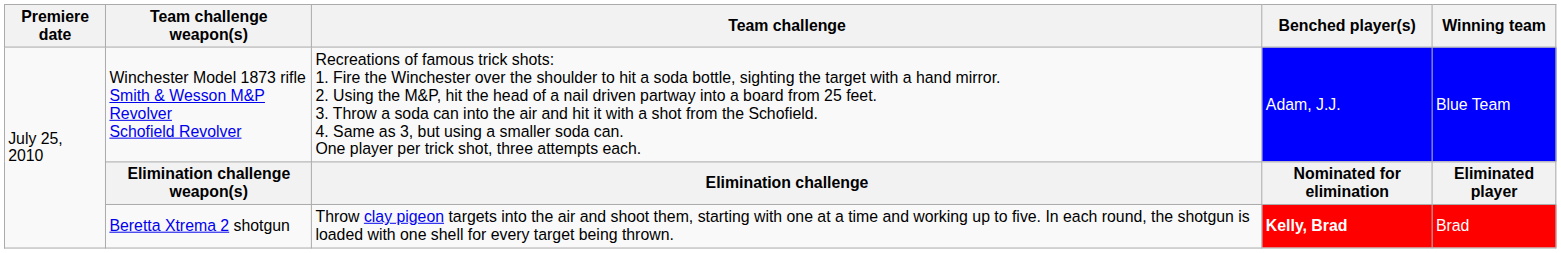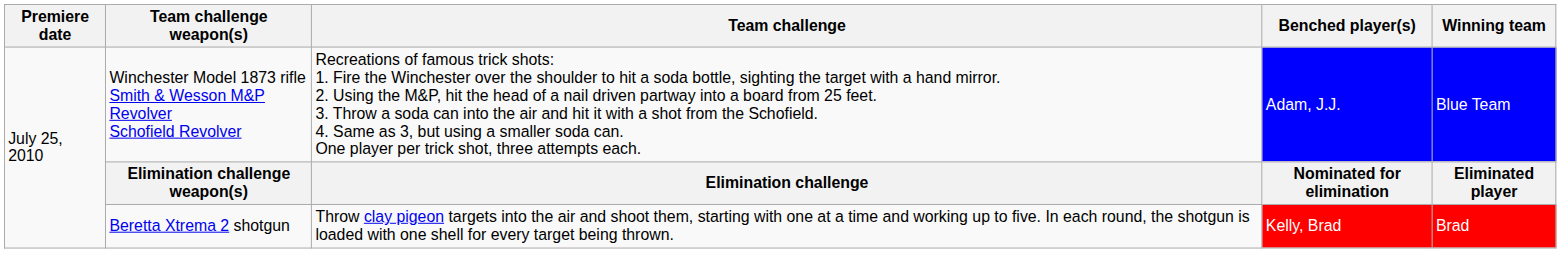(1307, 226) bold -> (1304, 226) normal
